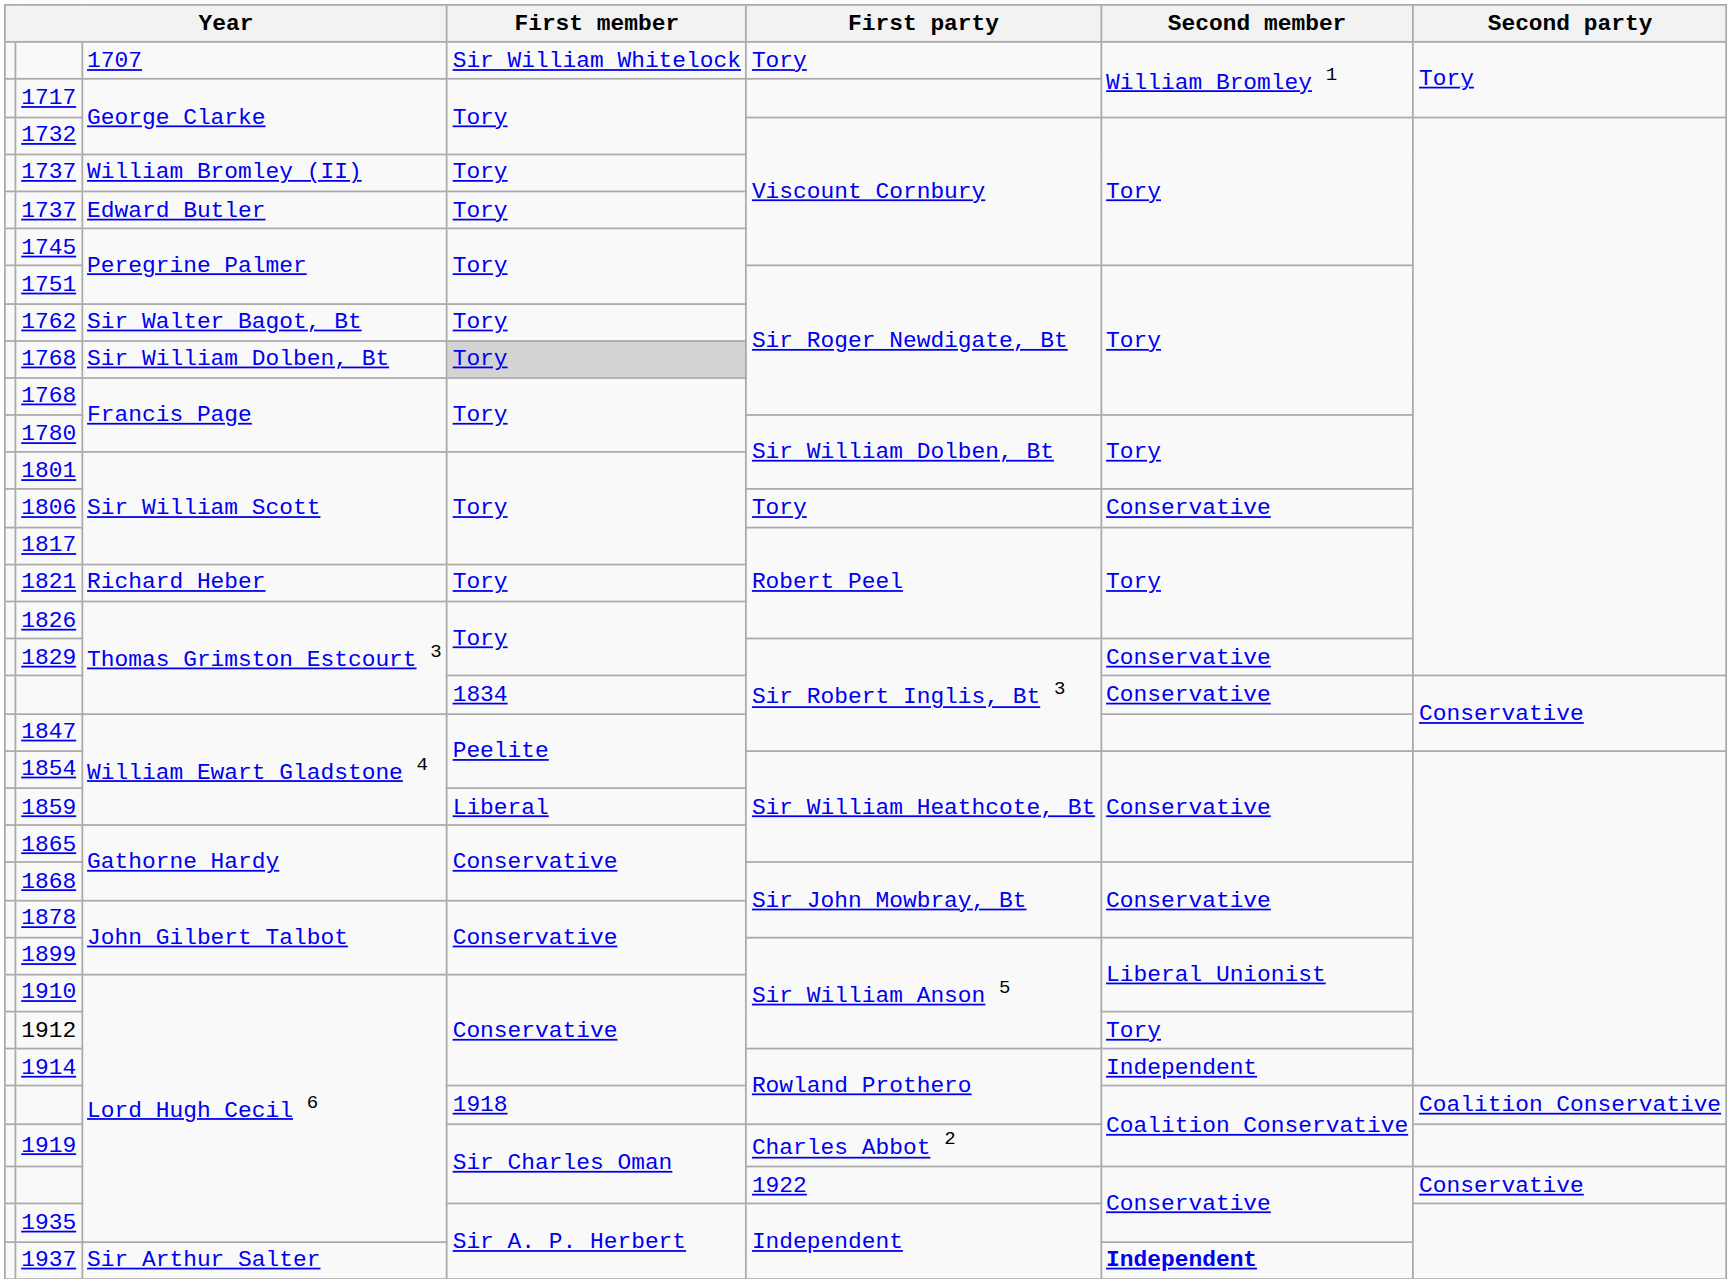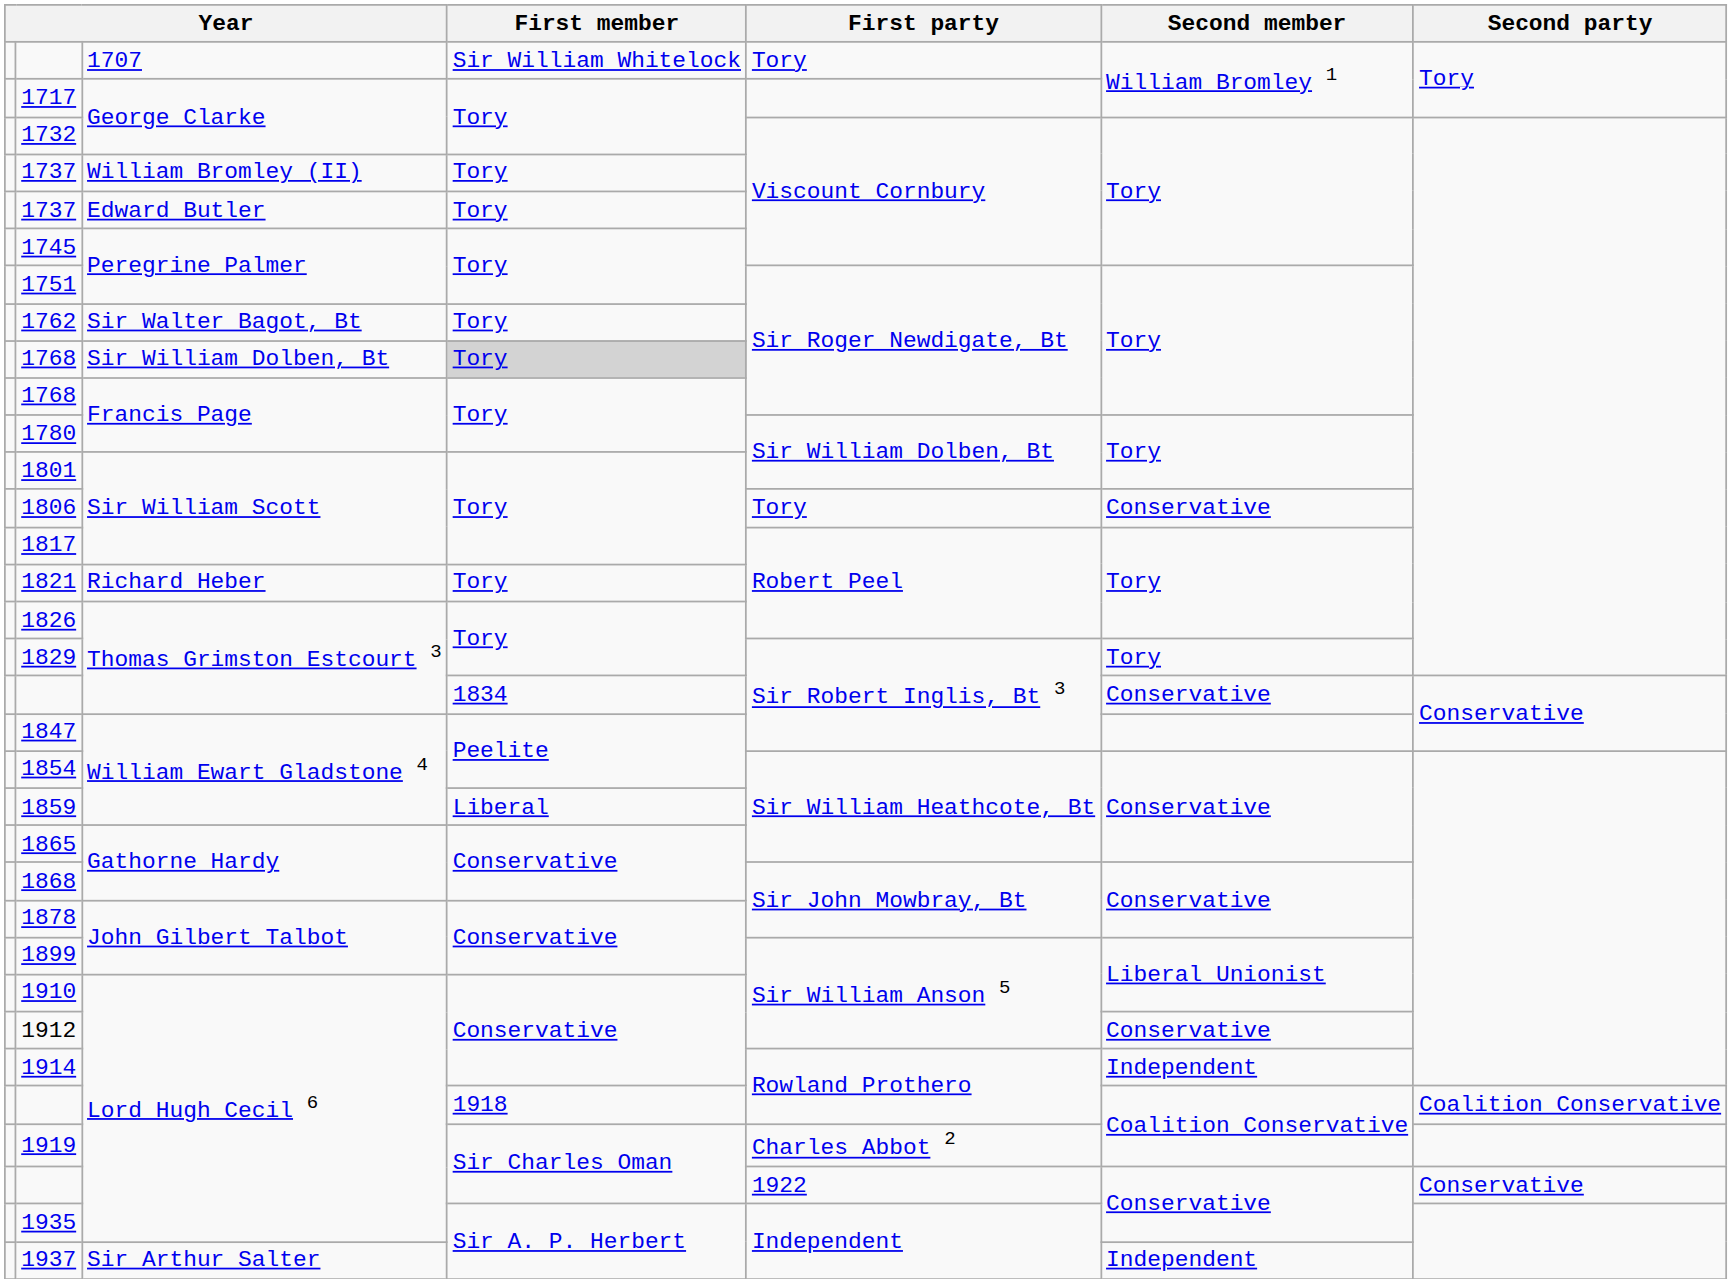(1188, 657) Conservative -> (1134, 657) Tory
(1134, 1030) Tory -> (1188, 1030) Conservative
(1182, 1260) bold -> (1182, 1260) normal
